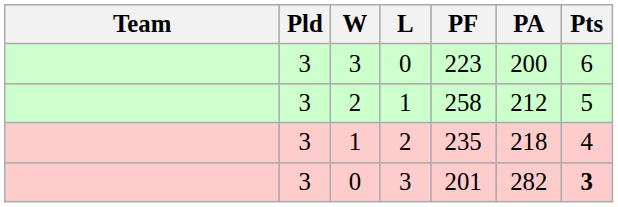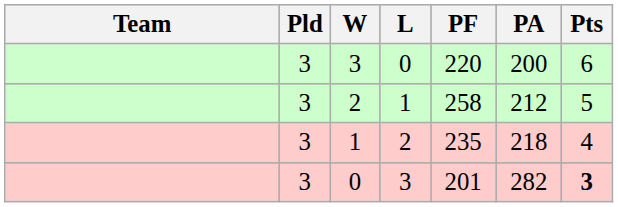(463, 63) 223 -> (463, 63) 220
